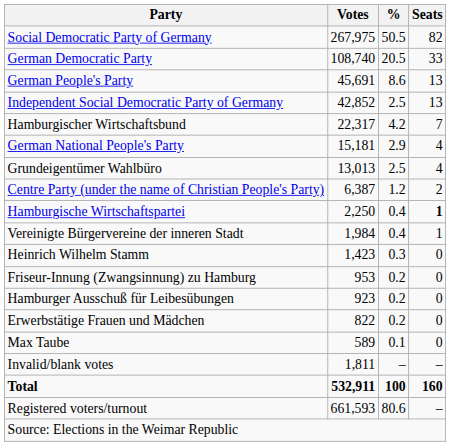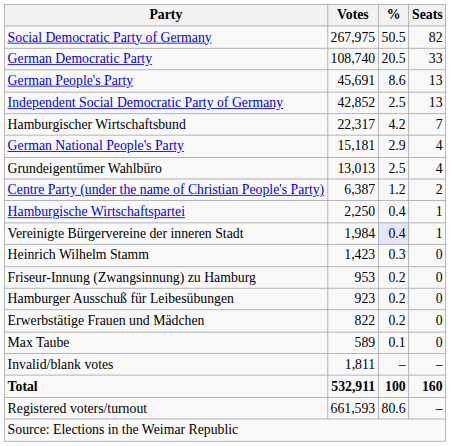(439, 211) bold -> (439, 211) normal
(397, 233) no background -> (397, 233) lavender background
